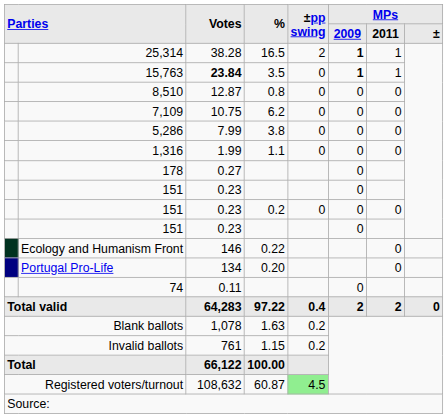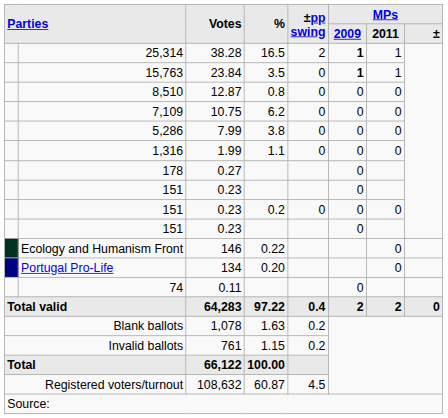(226, 73) bold -> (226, 73) normal
(317, 385) lightgreen background -> (317, 385) no background
